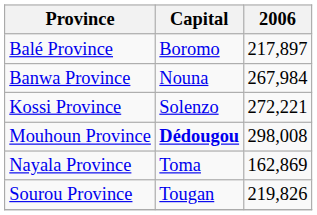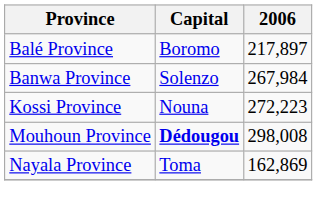(184, 77) Nouna -> (189, 77) Solenzo
(189, 107) Solenzo -> (184, 107) Nouna
(277, 107) 272,221 -> (277, 107) 272,223
- row: (71, 194)
